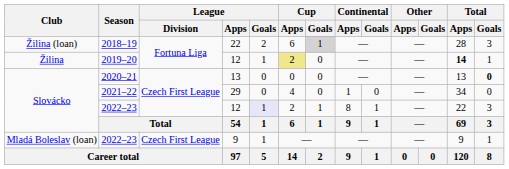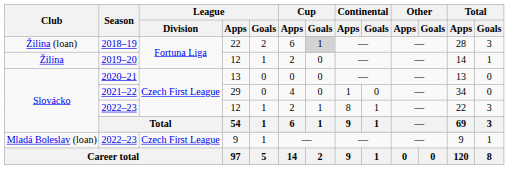(292, 60) khaki background -> (292, 60) no background
(461, 60) bold -> (461, 60) normal
(489, 76) bold -> (489, 76) normal
(264, 108) lavender background -> (264, 108) no background
